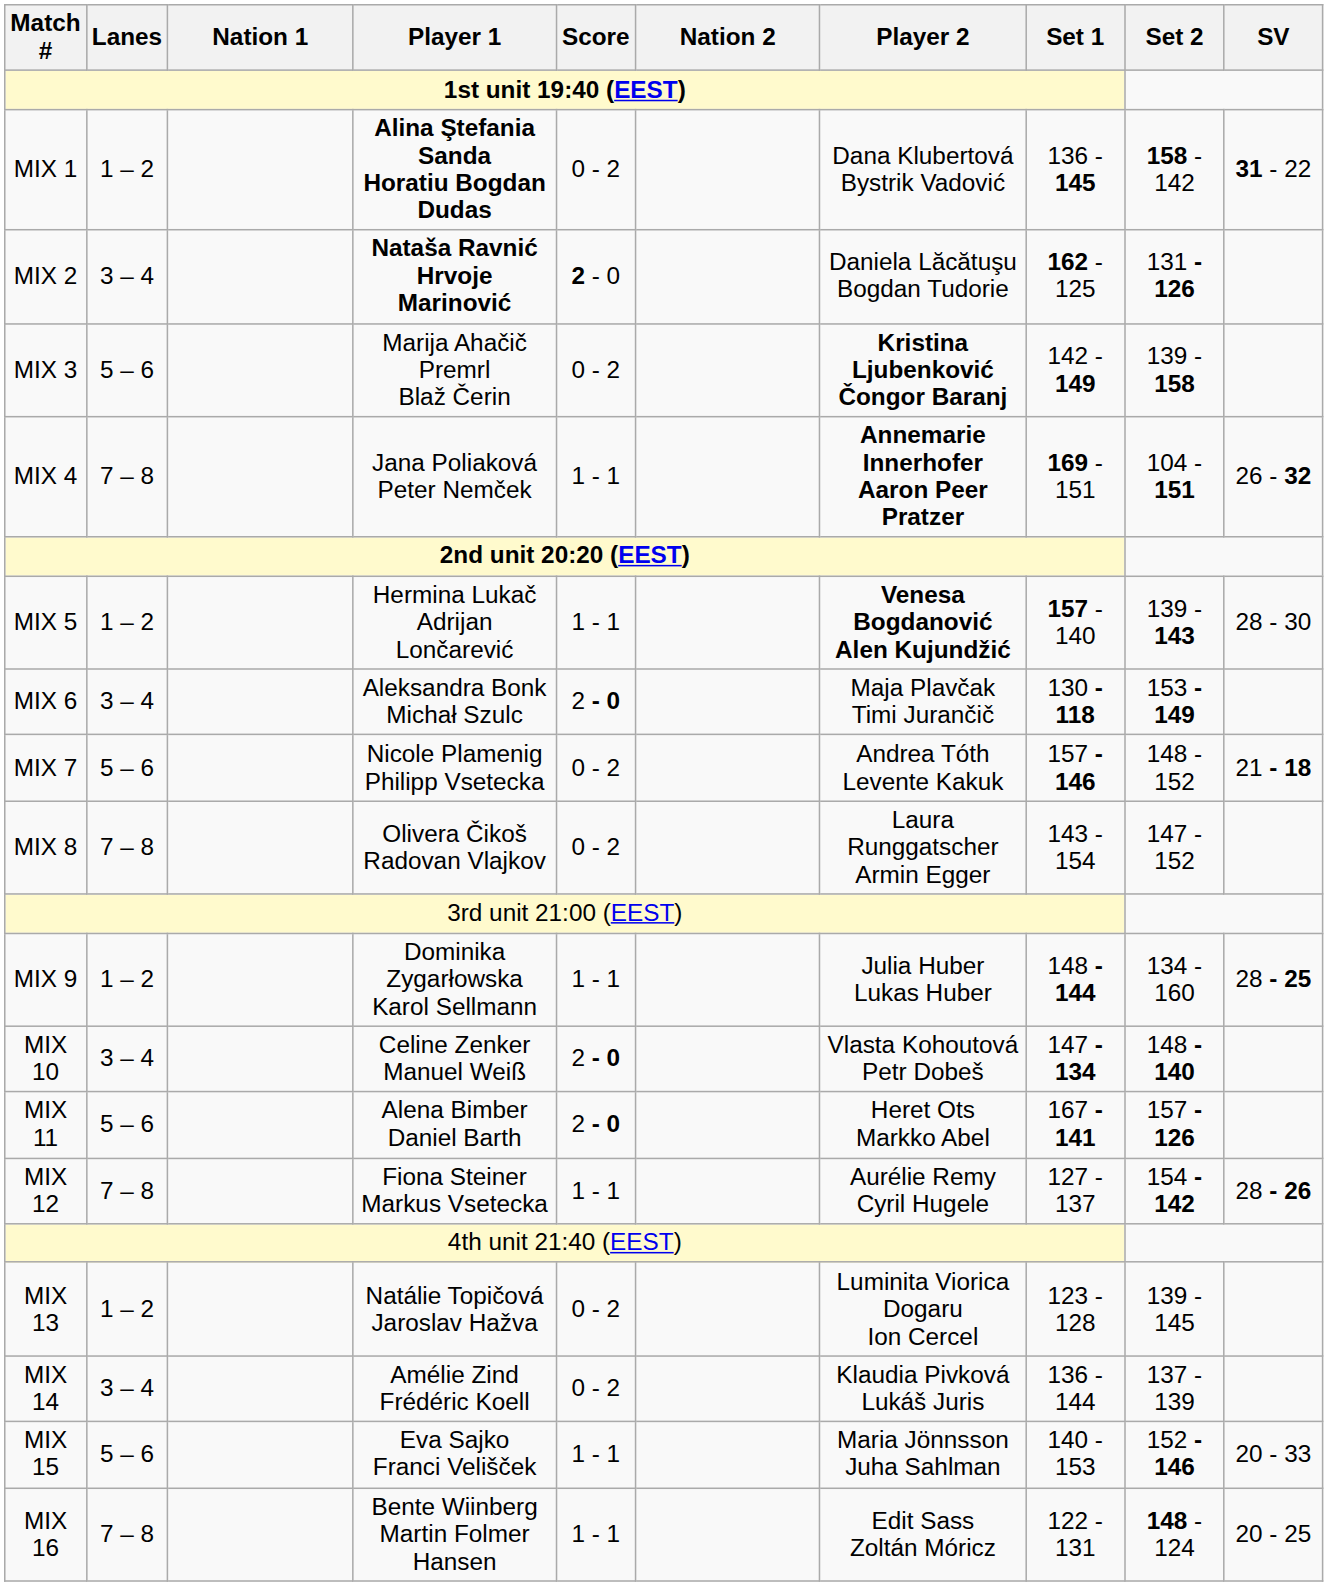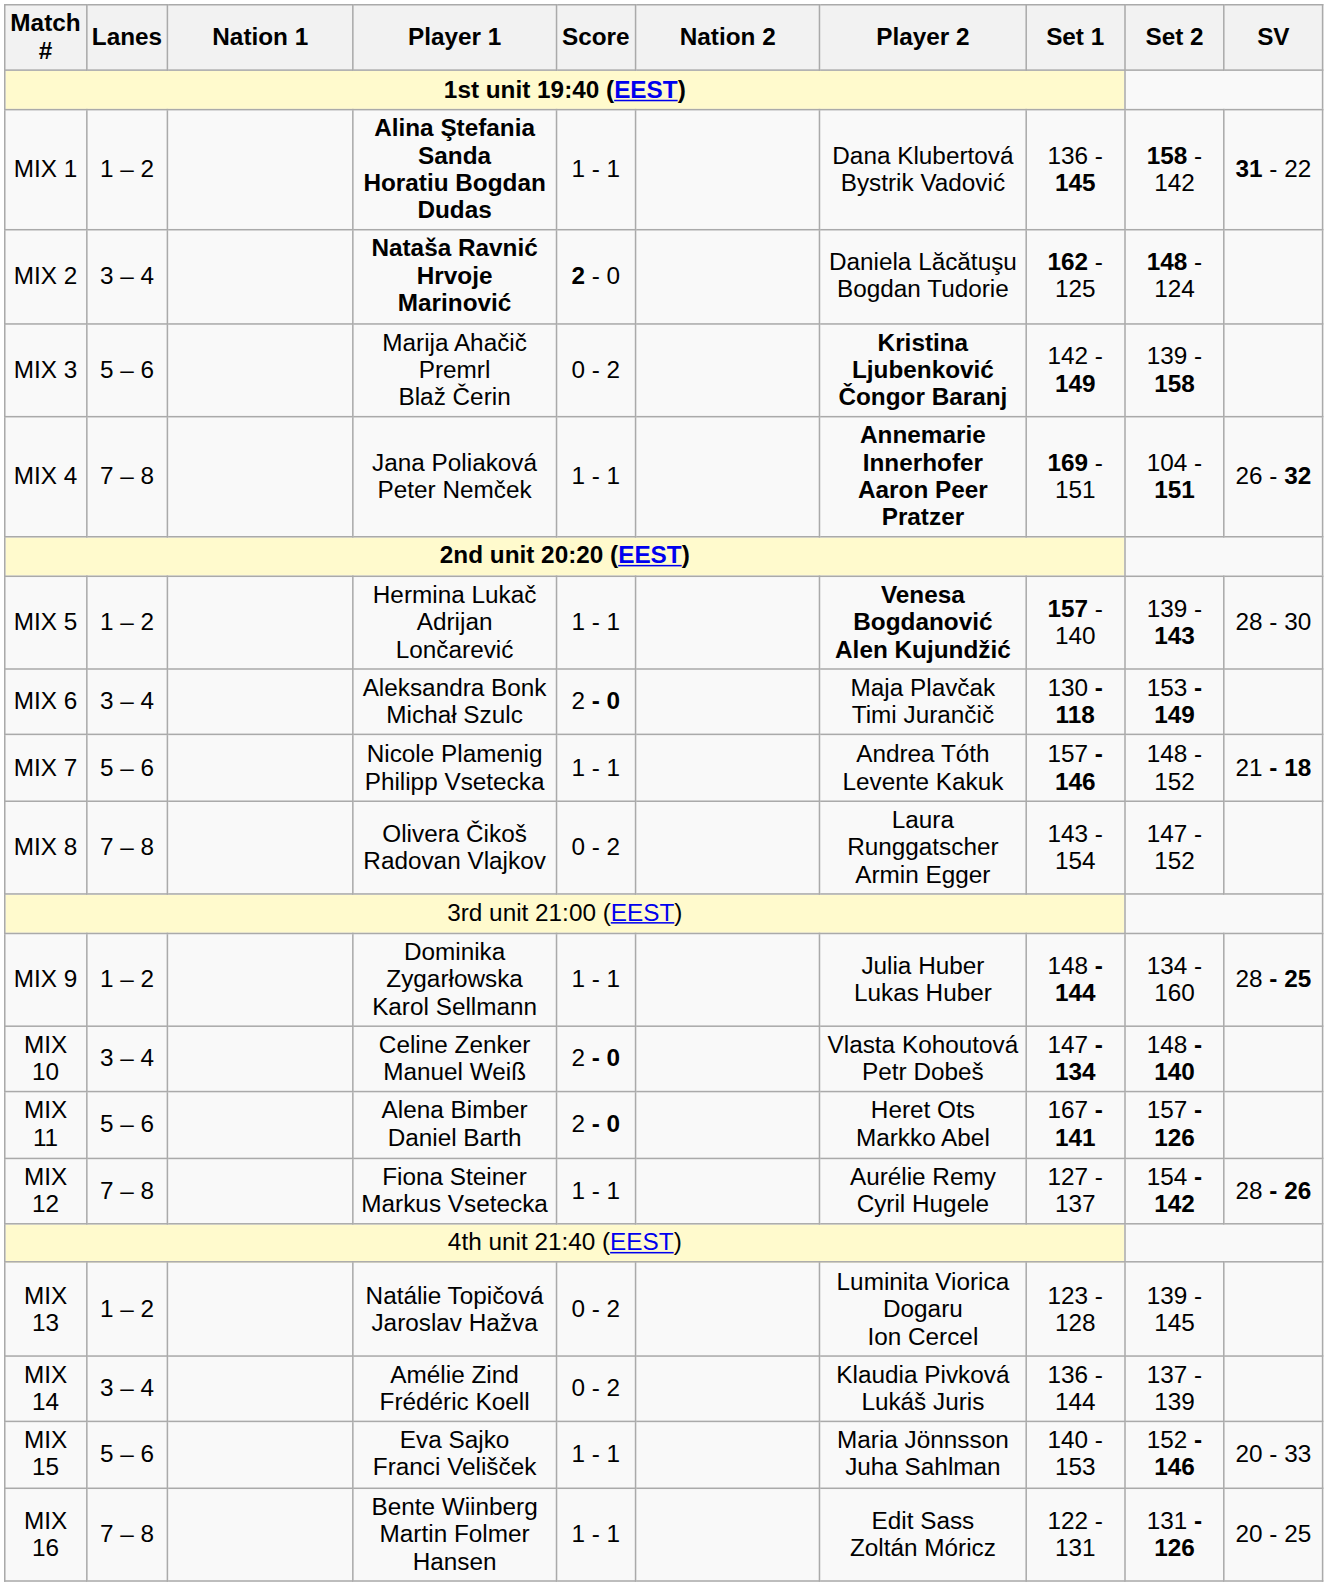(596, 169) 0 - 2 -> (596, 169) 1 - 1
(1175, 276) 131 - 126 -> (1175, 276) 148 - 124
(596, 767) 0 - 2 -> (596, 767) 1 - 1
(1175, 1533) 148 - 124 -> (1175, 1533) 131 - 126
